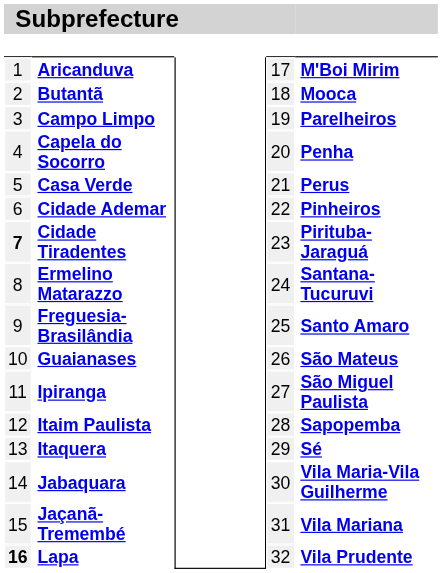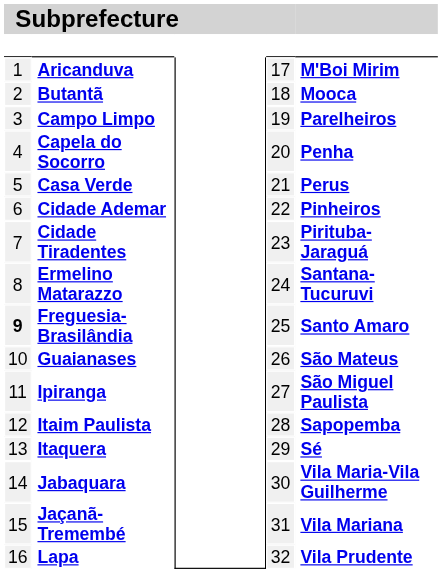(18, 242) bold -> (18, 242) normal
(18, 325) normal -> (18, 325) bold
(18, 557) bold -> (18, 557) normal
